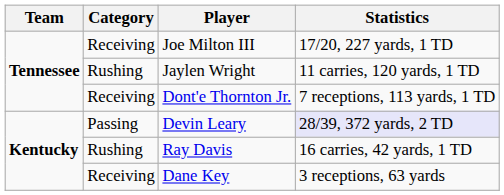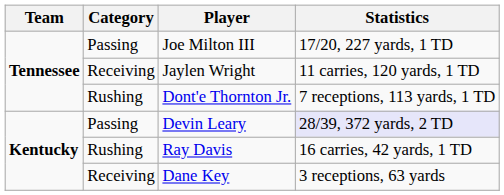(121, 44) Receiving -> (113, 44) Passing
(115, 71) Rushing -> (121, 71) Receiving
(121, 97) Receiving -> (115, 97) Rushing
